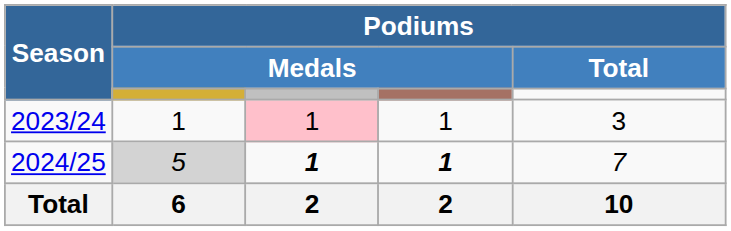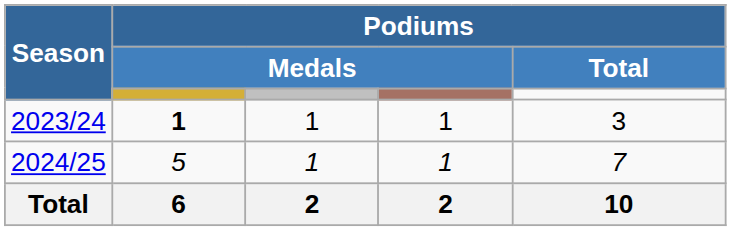(179, 121) normal -> (179, 121) bold
(312, 121) pink background -> (312, 121) no background
(179, 163) lightgrey background -> (179, 163) no background
(312, 163) bold -> (312, 163) normal
(446, 163) bold -> (446, 163) normal
